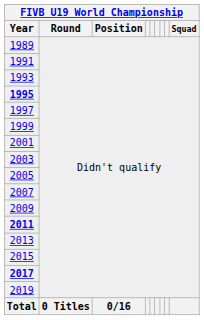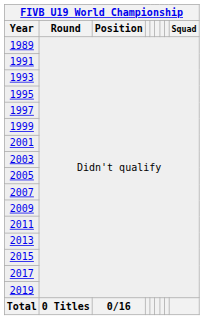(22, 94) bold -> (22, 94) normal
(22, 225) bold -> (22, 225) normal
(22, 274) bold -> (22, 274) normal
